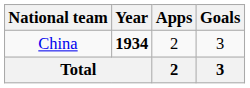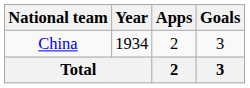(132, 43) bold -> (132, 43) normal
